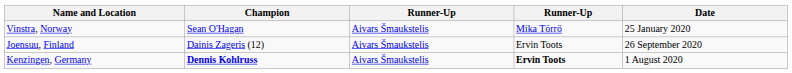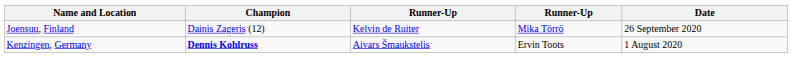- row: (39, 29)
(390, 44) Aivars Šmaukstelis -> (386, 29) Kelvin de Ruiter
(539, 44) Ervin Toots -> (541, 29) Mika Törrö
(541, 60) bold -> (541, 44) normal
